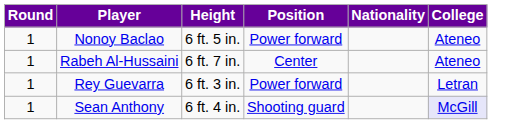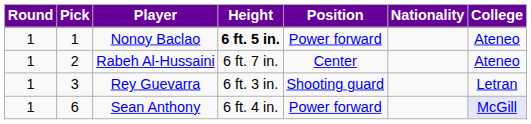+ column: (75, 15)
(213, 38) normal -> (251, 38) bold
(296, 84) Power forward -> (335, 84) Shooting guard
(296, 107) Shooting guard -> (335, 107) Power forward
